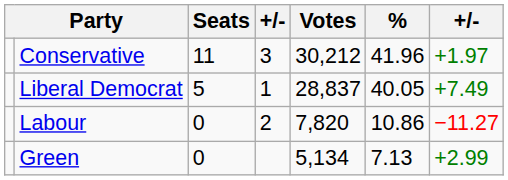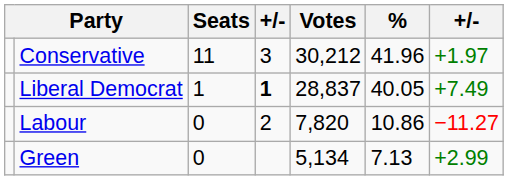(199, 89) 5 -> (199, 89) 1
(266, 89) normal -> (266, 89) bold
